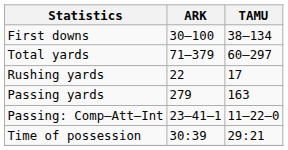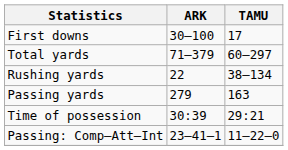(250, 35) 38–134 -> (235, 35) 17
(235, 75) 17 -> (250, 75) 38–134
rows swapped: (85, 116) <-> (74, 136)
